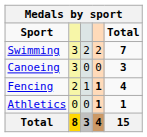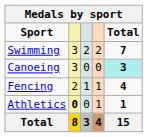(123, 68) no background -> (123, 68) paleturquoise background
(98, 86) bold -> (98, 86) normal
(75, 105) normal -> (75, 105) bold
(98, 105) bold -> (98, 105) normal
